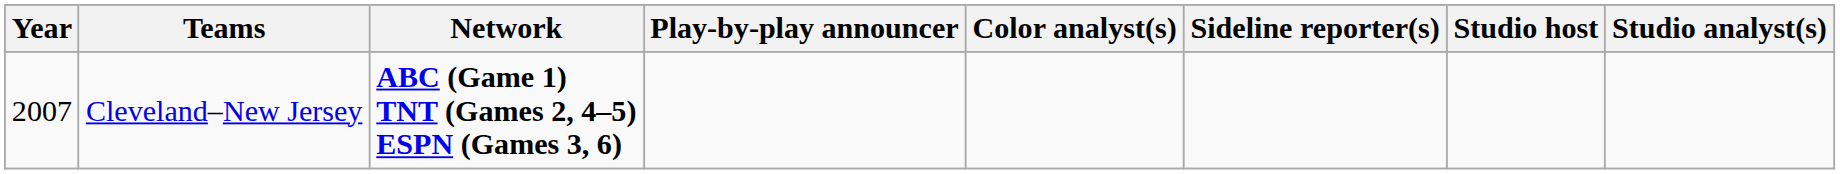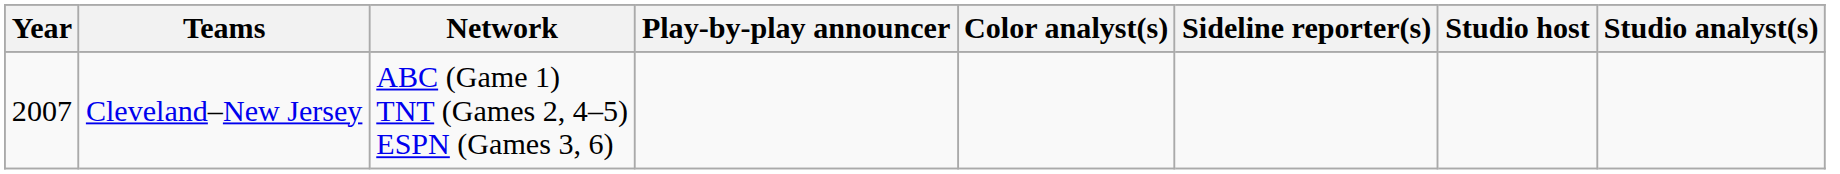(506, 109) bold -> (502, 109) normal
